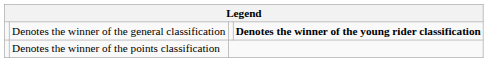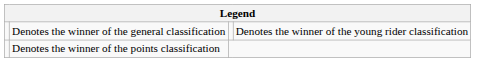(358, 31) bold -> (352, 31) normal
